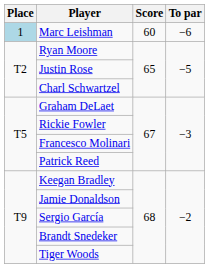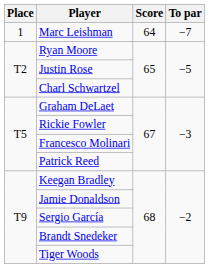(20, 32) lightblue background -> (20, 32) no background
(149, 32) 60 -> (149, 32) 64
(185, 32) −6 -> (185, 32) −7
